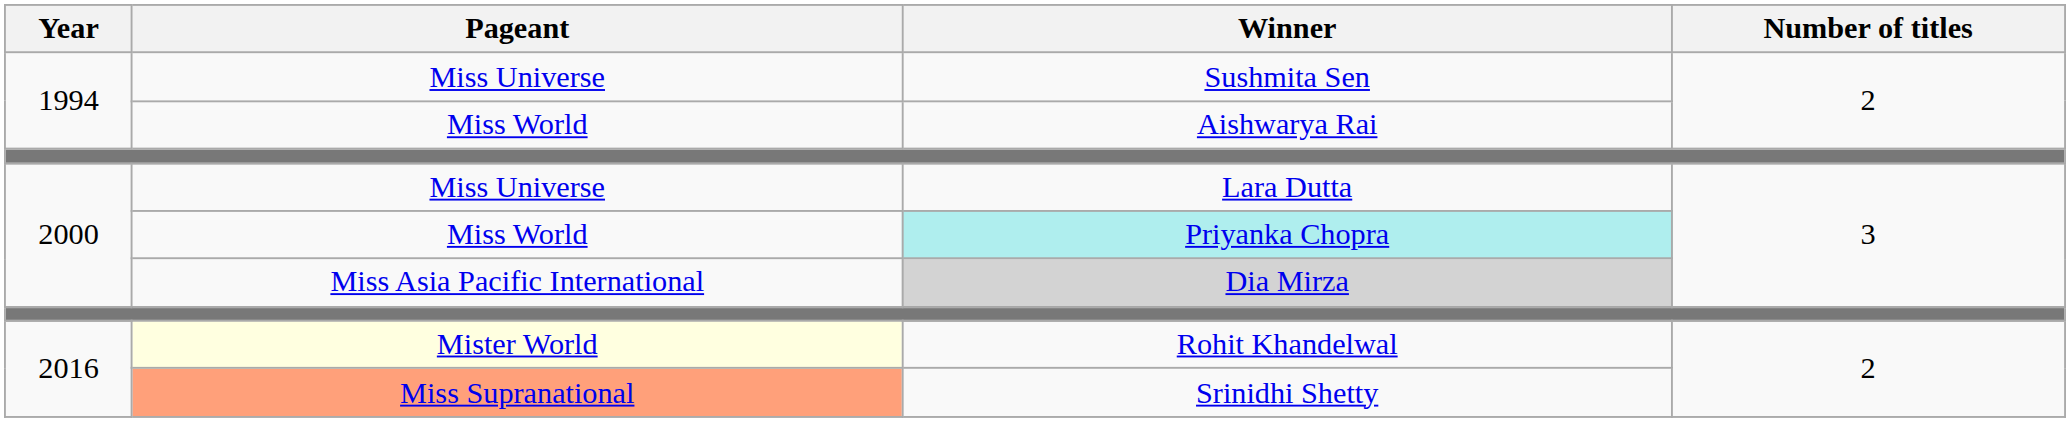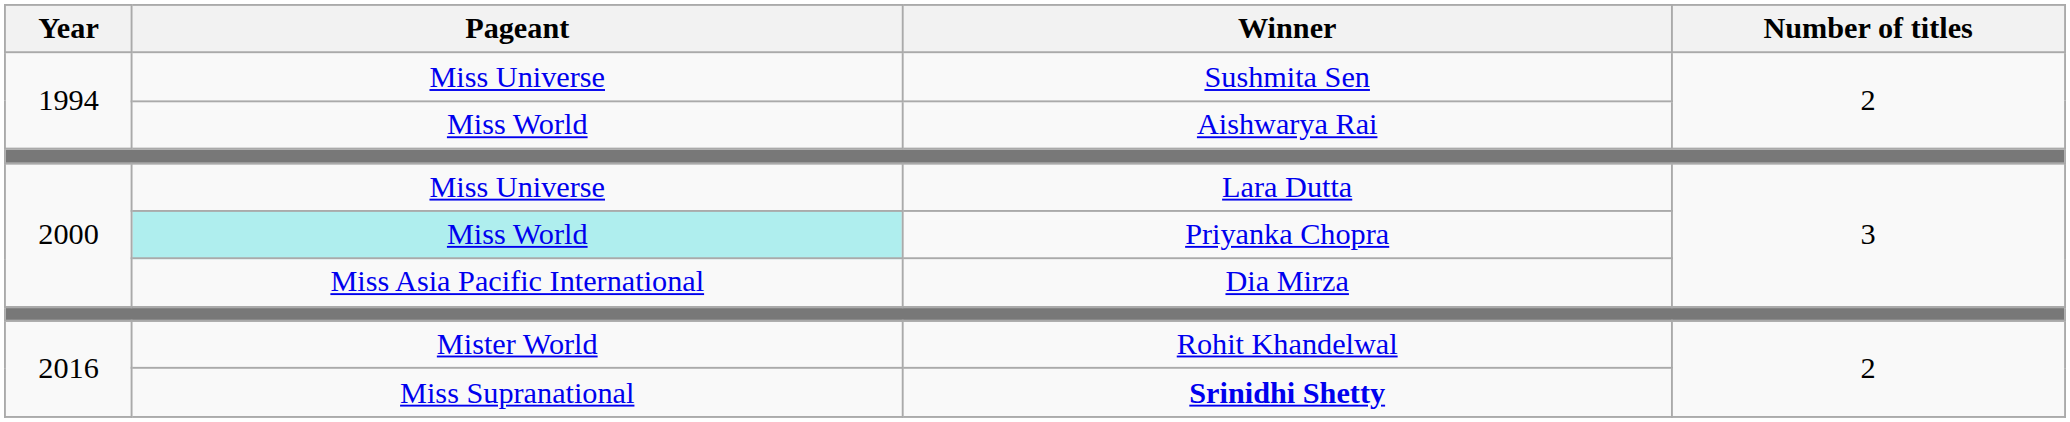(517, 234) no background -> (517, 234) paleturquoise background
(1287, 234) paleturquoise background -> (1287, 234) no background
(1287, 282) lightgrey background -> (1287, 282) no background
(517, 344) lightyellow background -> (517, 344) no background
(517, 392) lightsalmon background -> (517, 392) no background
(1287, 392) normal -> (1287, 392) bold
